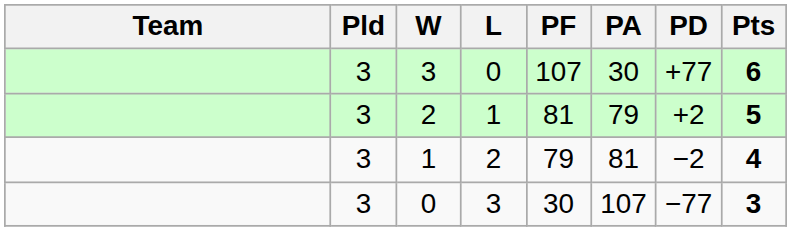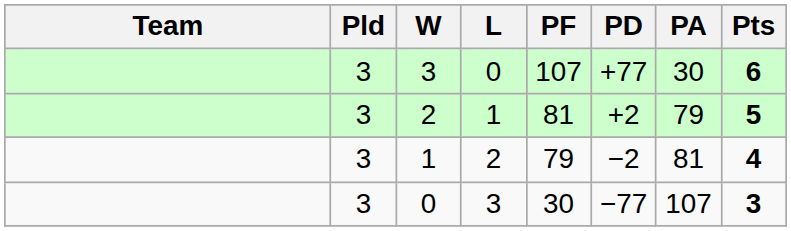columns swapped: (624, 26) <-> (689, 26)
